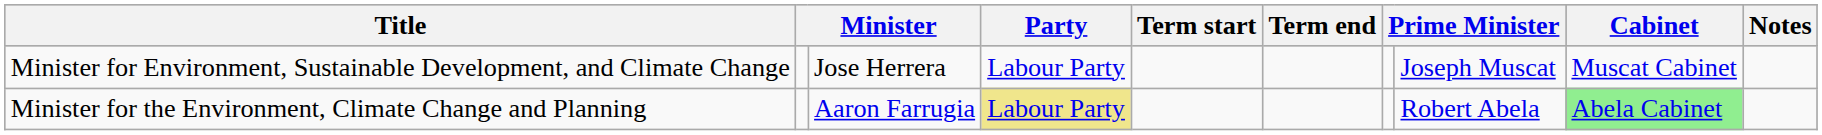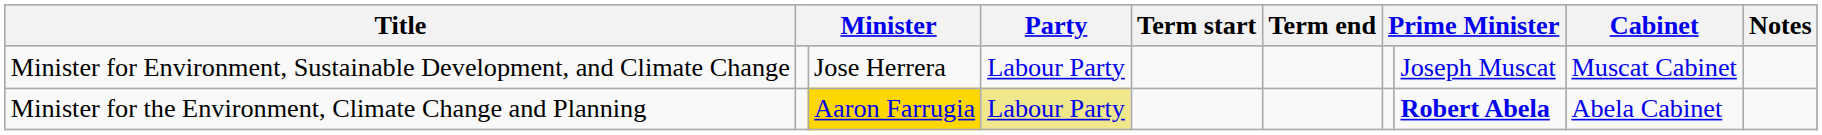(895, 108) no background -> (895, 108) gold background
(1470, 108) normal -> (1475, 108) bold
(1647, 108) lightgreen background -> (1647, 108) no background
